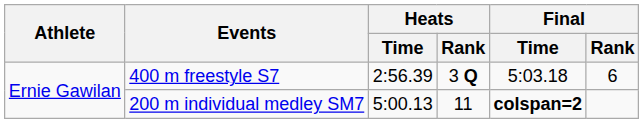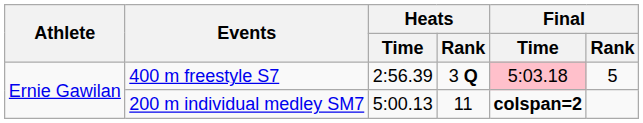(538, 76) no background -> (538, 76) pink background
(613, 76) 6 -> (613, 76) 5
